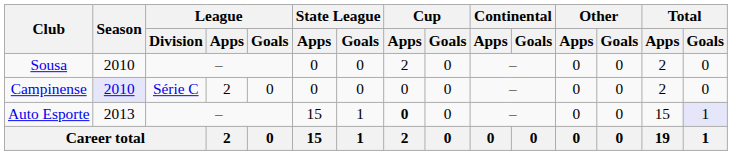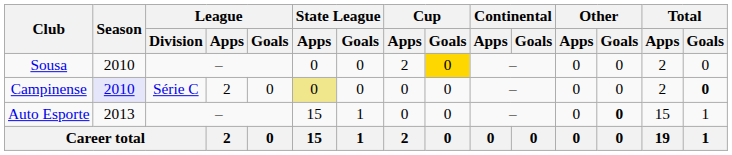(448, 65) no background -> (448, 65) gold background
(314, 89) no background -> (314, 89) khaki background
(705, 89) normal -> (705, 89) bold
(405, 114) bold -> (405, 114) normal
(619, 114) normal -> (619, 114) bold
(705, 114) lavender background -> (705, 114) no background
